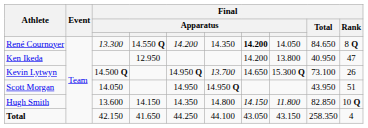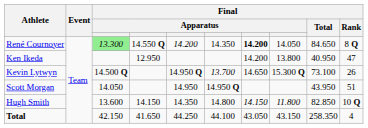(111, 44) no background -> (111, 44) lightgreen background
